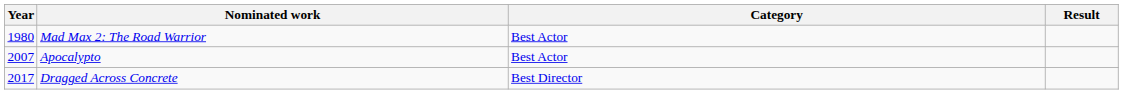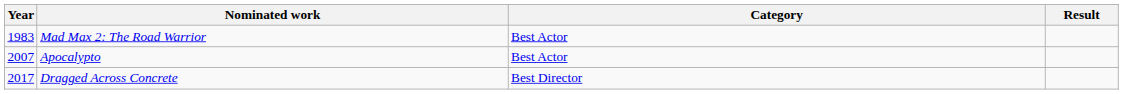(21, 36) 1980 -> (21, 36) 1983
